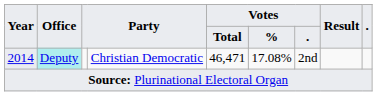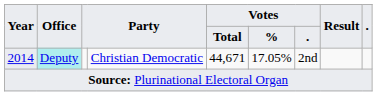(227, 58) 46,471 -> (227, 58) 44,671
(272, 58) 17.08% -> (272, 58) 17.05%
